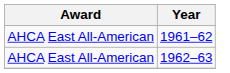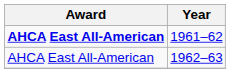(81, 36) normal -> (86, 36) bold
